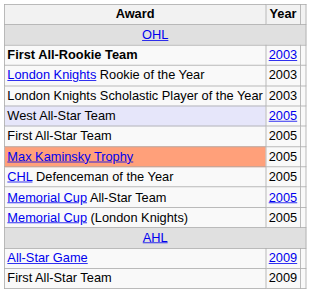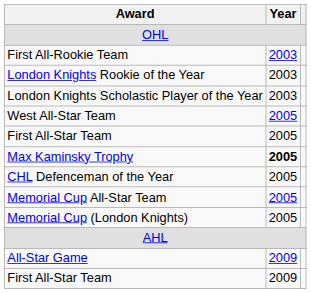(72, 55) bold -> (68, 55) normal
(62, 116) lavender background -> (62, 116) no background
(70, 156) lightsalmon background -> (70, 156) no background
(283, 156) normal -> (283, 156) bold
